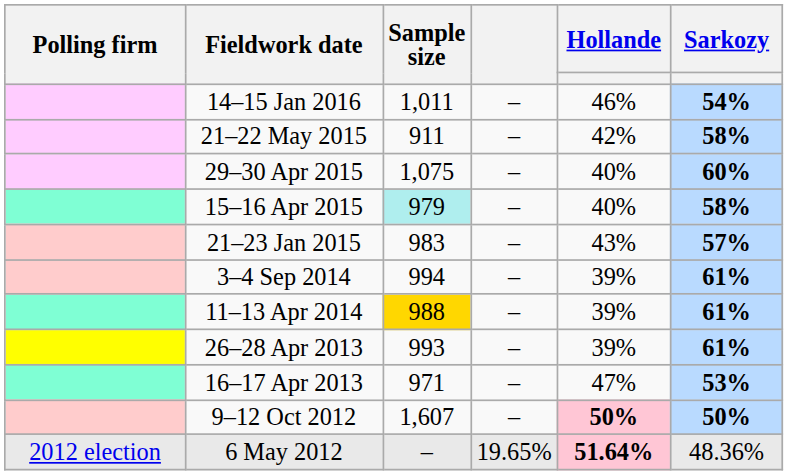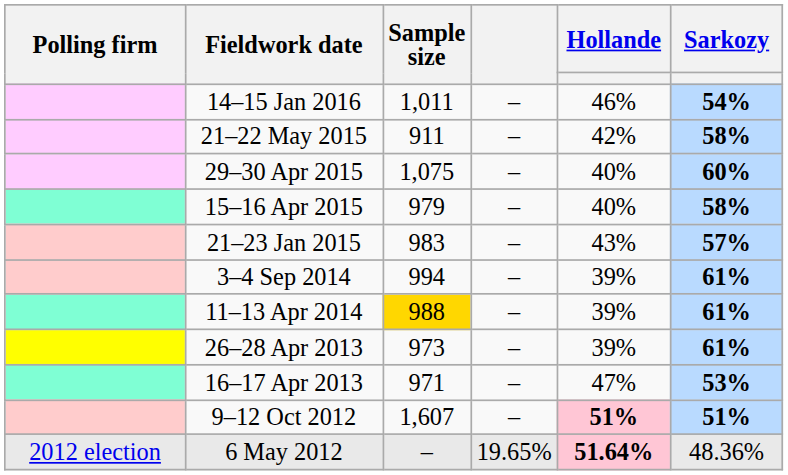(427, 207) paleturquoise background -> (427, 207) no background
(427, 347) 993 -> (427, 347) 973
(614, 417) 50% -> (614, 417) 51%
(727, 417) 50% -> (727, 417) 51%
